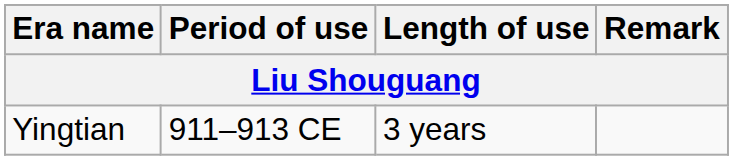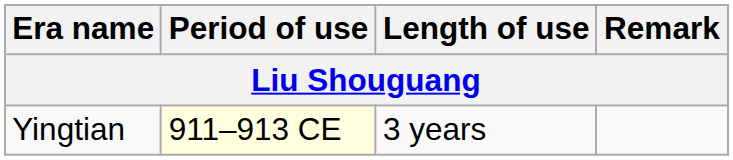(255, 129) no background -> (255, 129) lightyellow background
